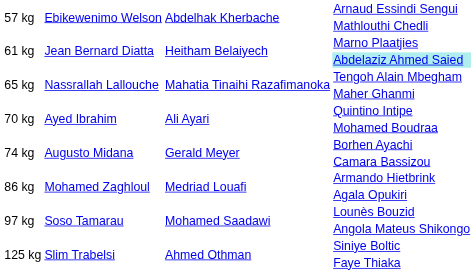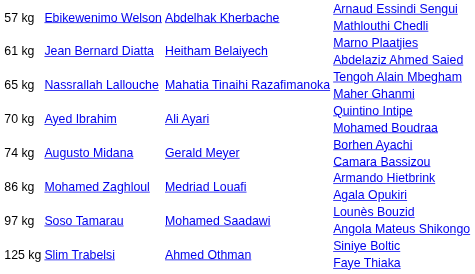(398, 60) paleturquoise background -> (398, 60) no background
